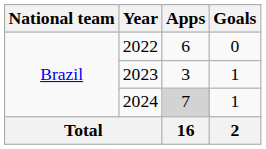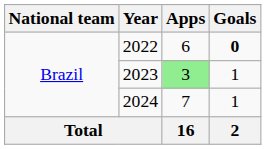(235, 46) normal -> (235, 46) bold
(186, 74) no background -> (186, 74) lightgreen background
(186, 102) lightgrey background -> (186, 102) no background
